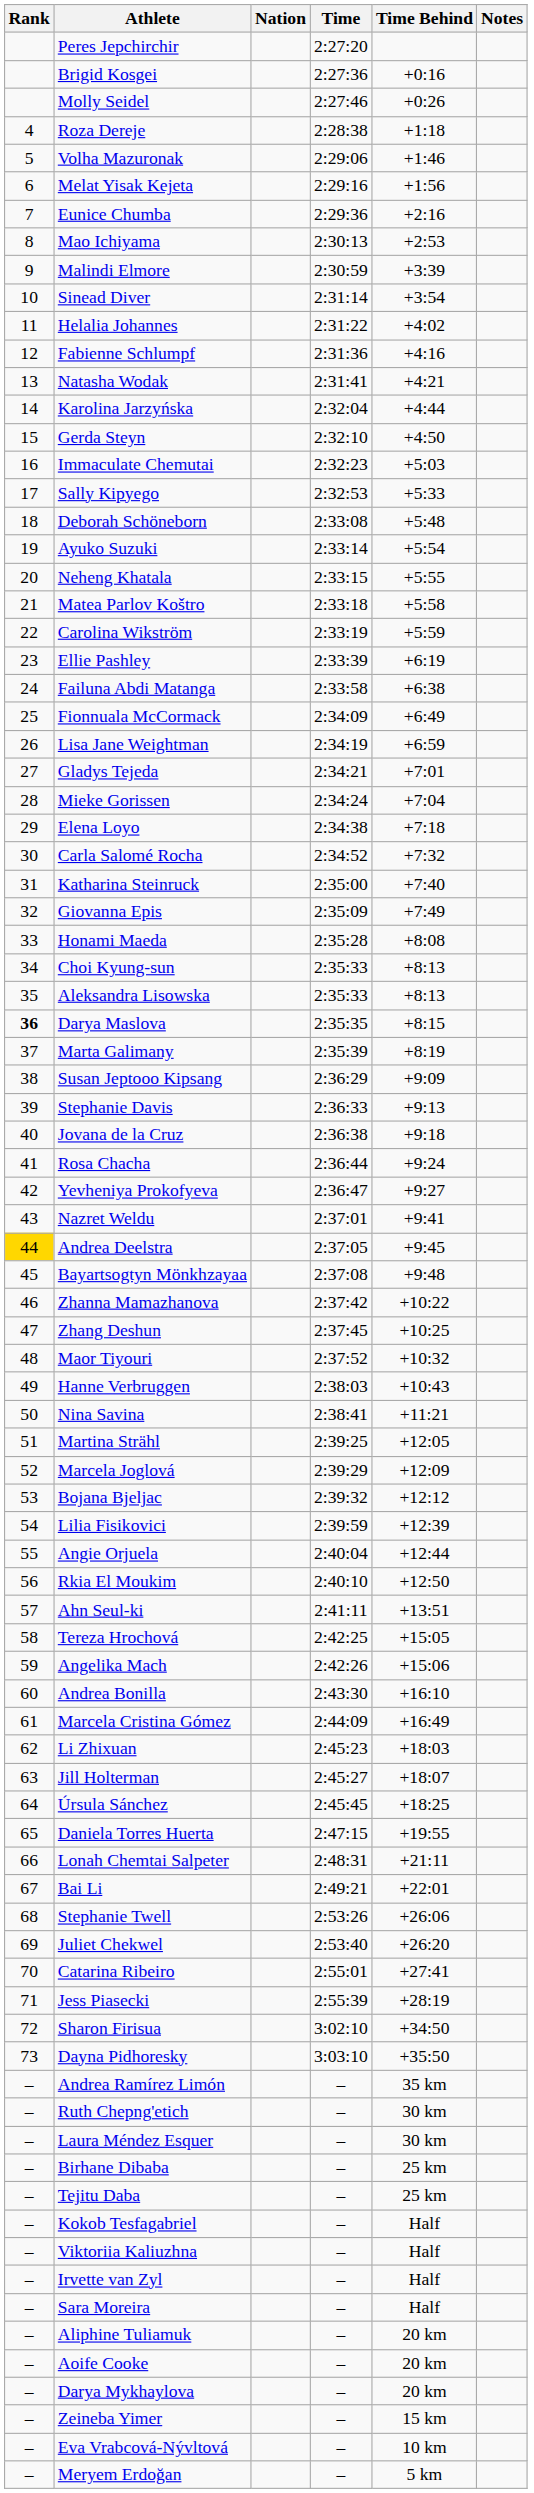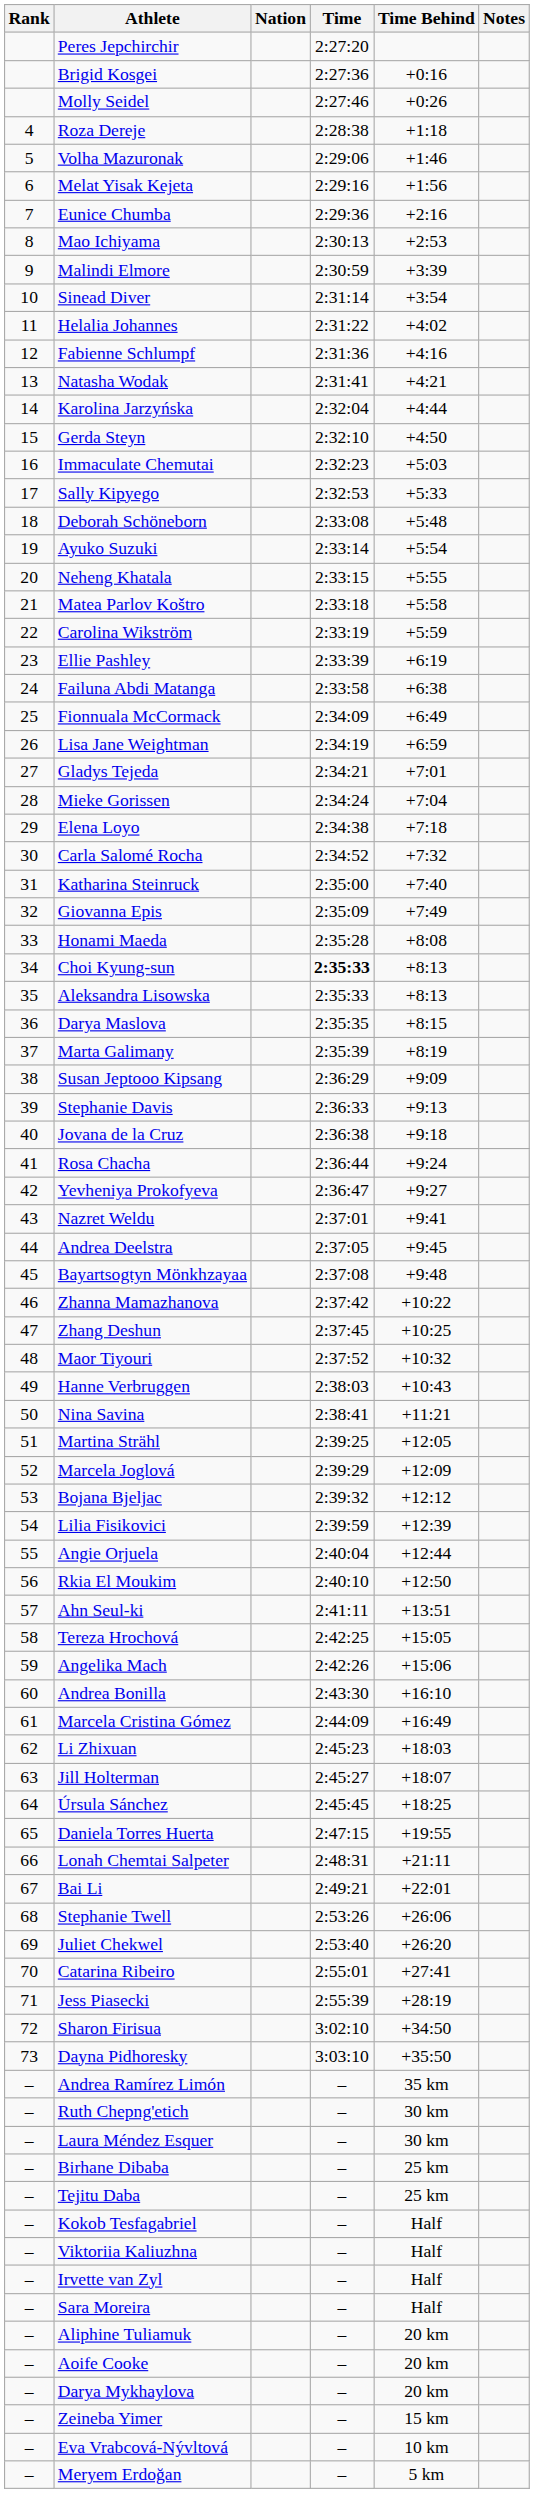(341, 967) normal -> (342, 967) bold
(29, 1023) bold -> (29, 1023) normal
(29, 1246) gold background -> (29, 1246) no background
